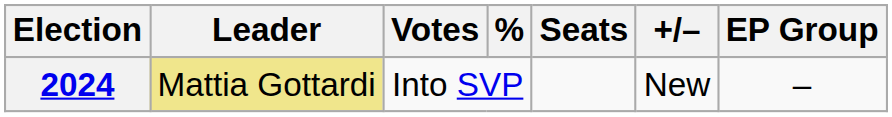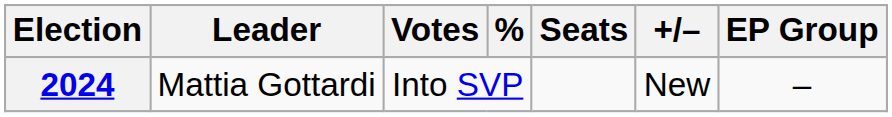(267, 83) khaki background -> (267, 83) no background
